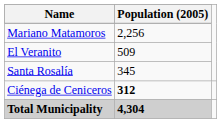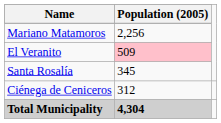(126, 52) no background -> (126, 52) pink background
(126, 90) bold -> (126, 90) normal
